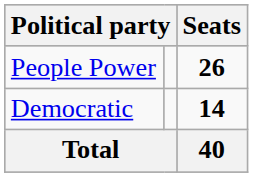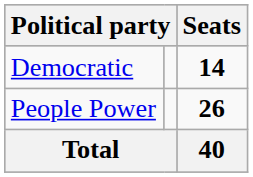rows swapped: (83, 66) <-> (72, 108)
